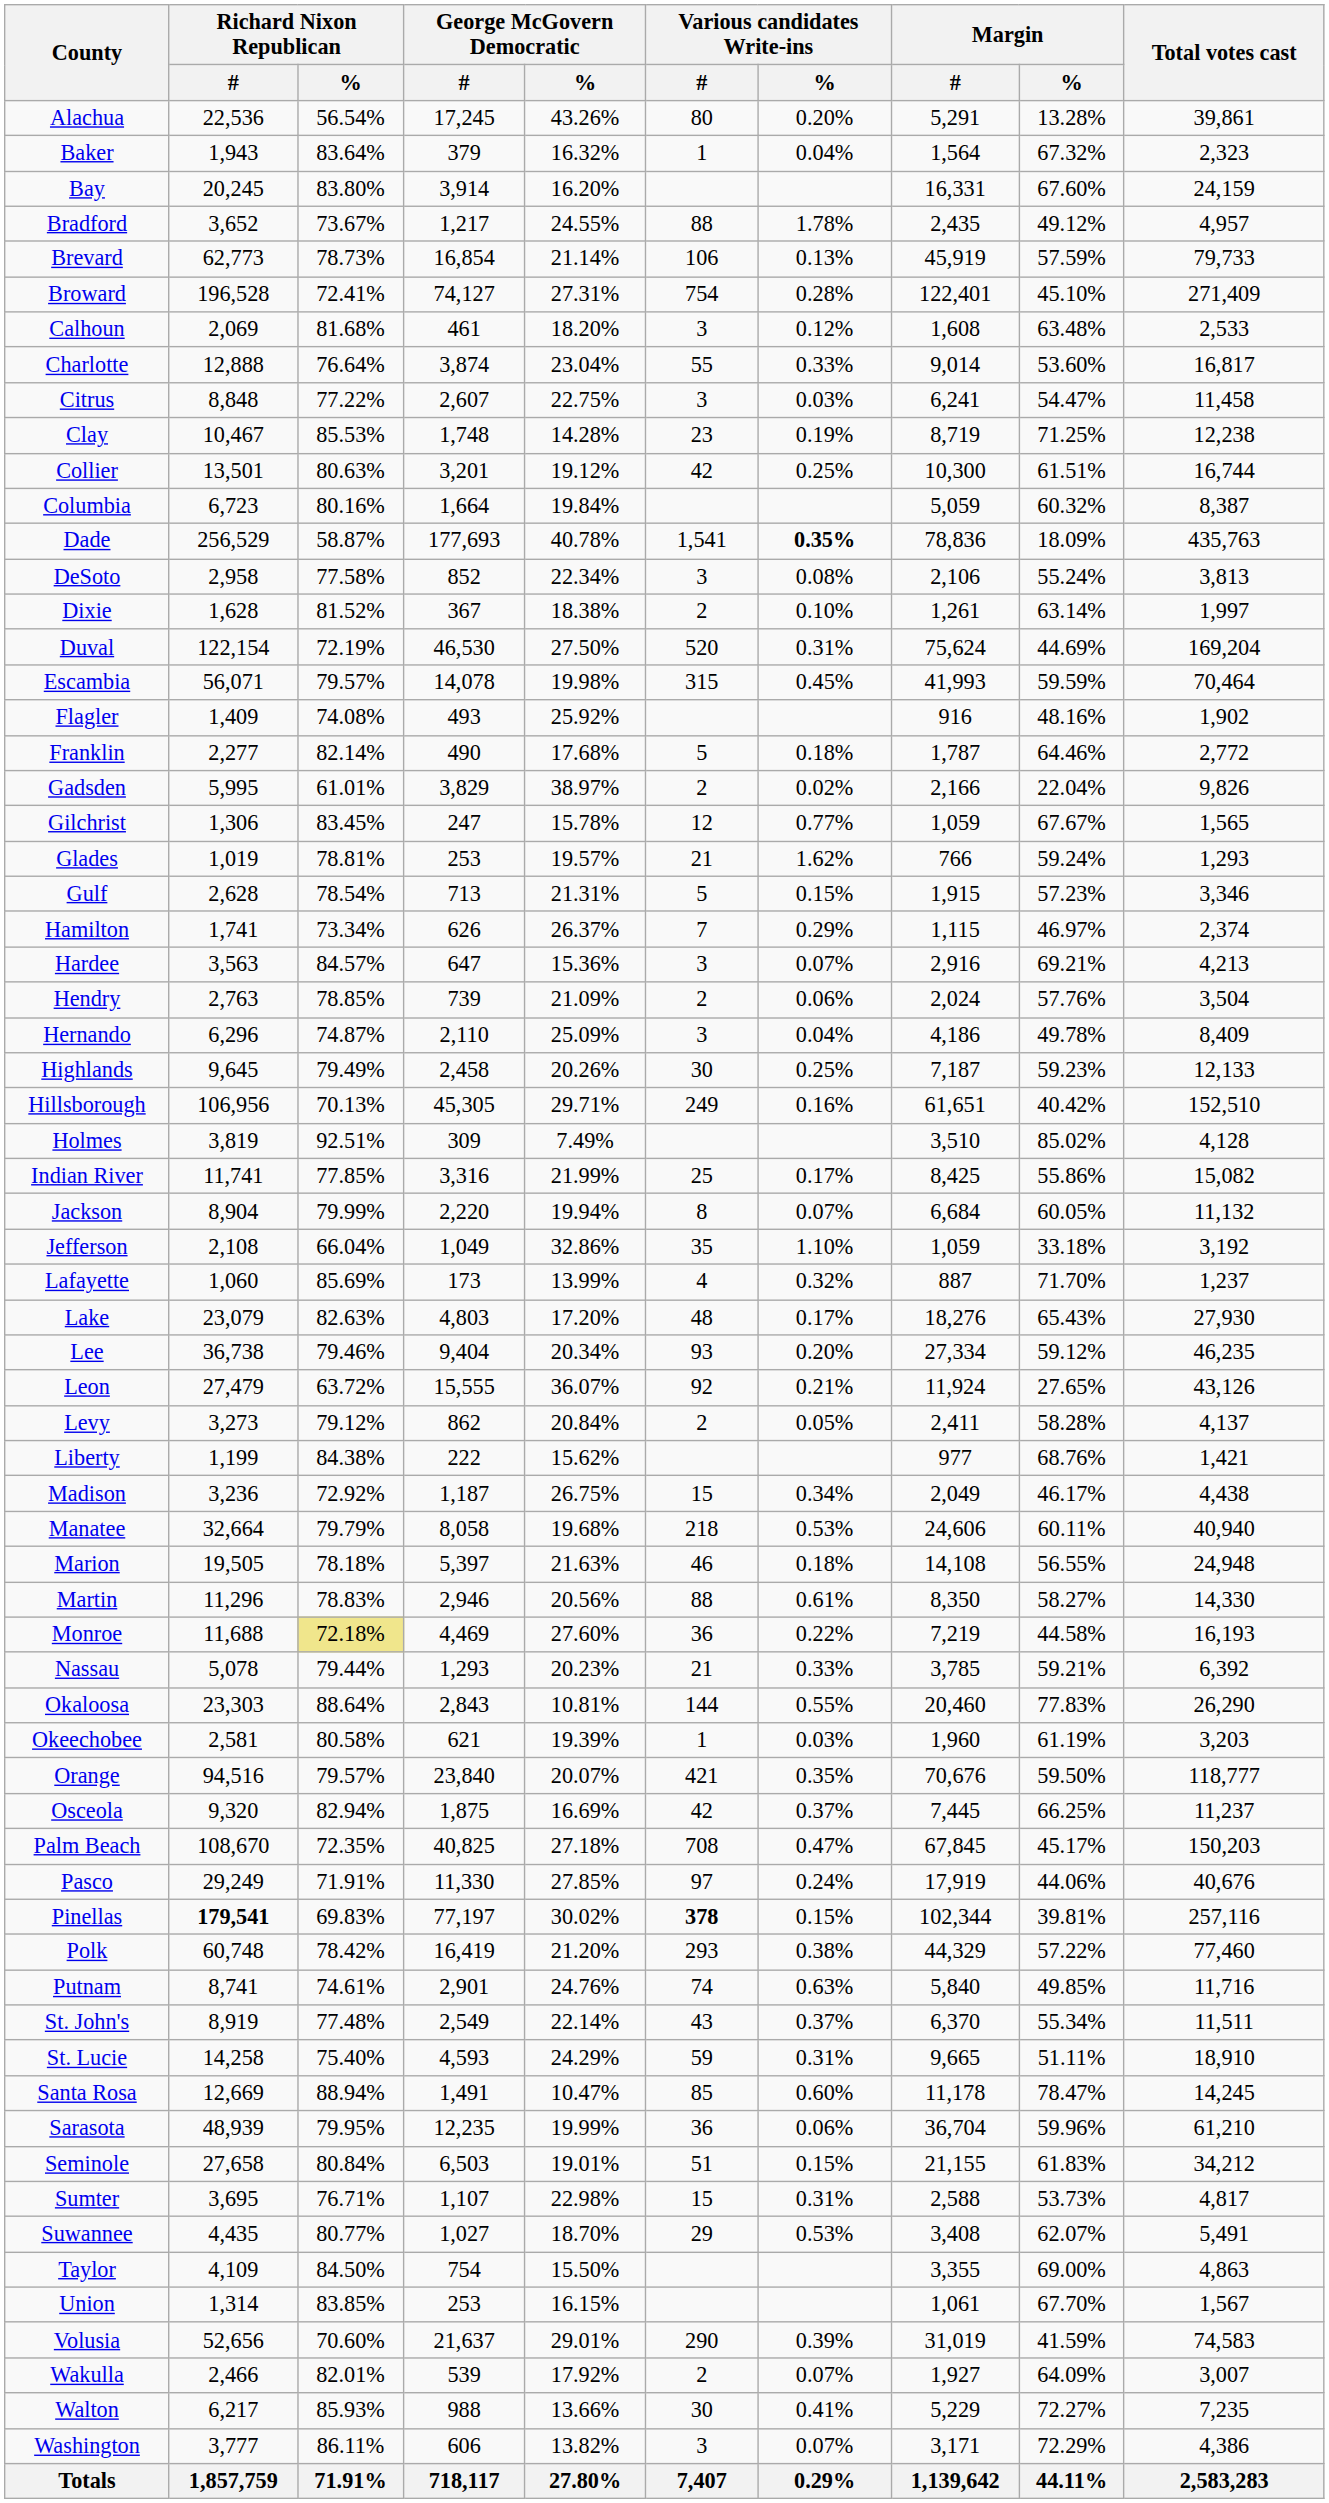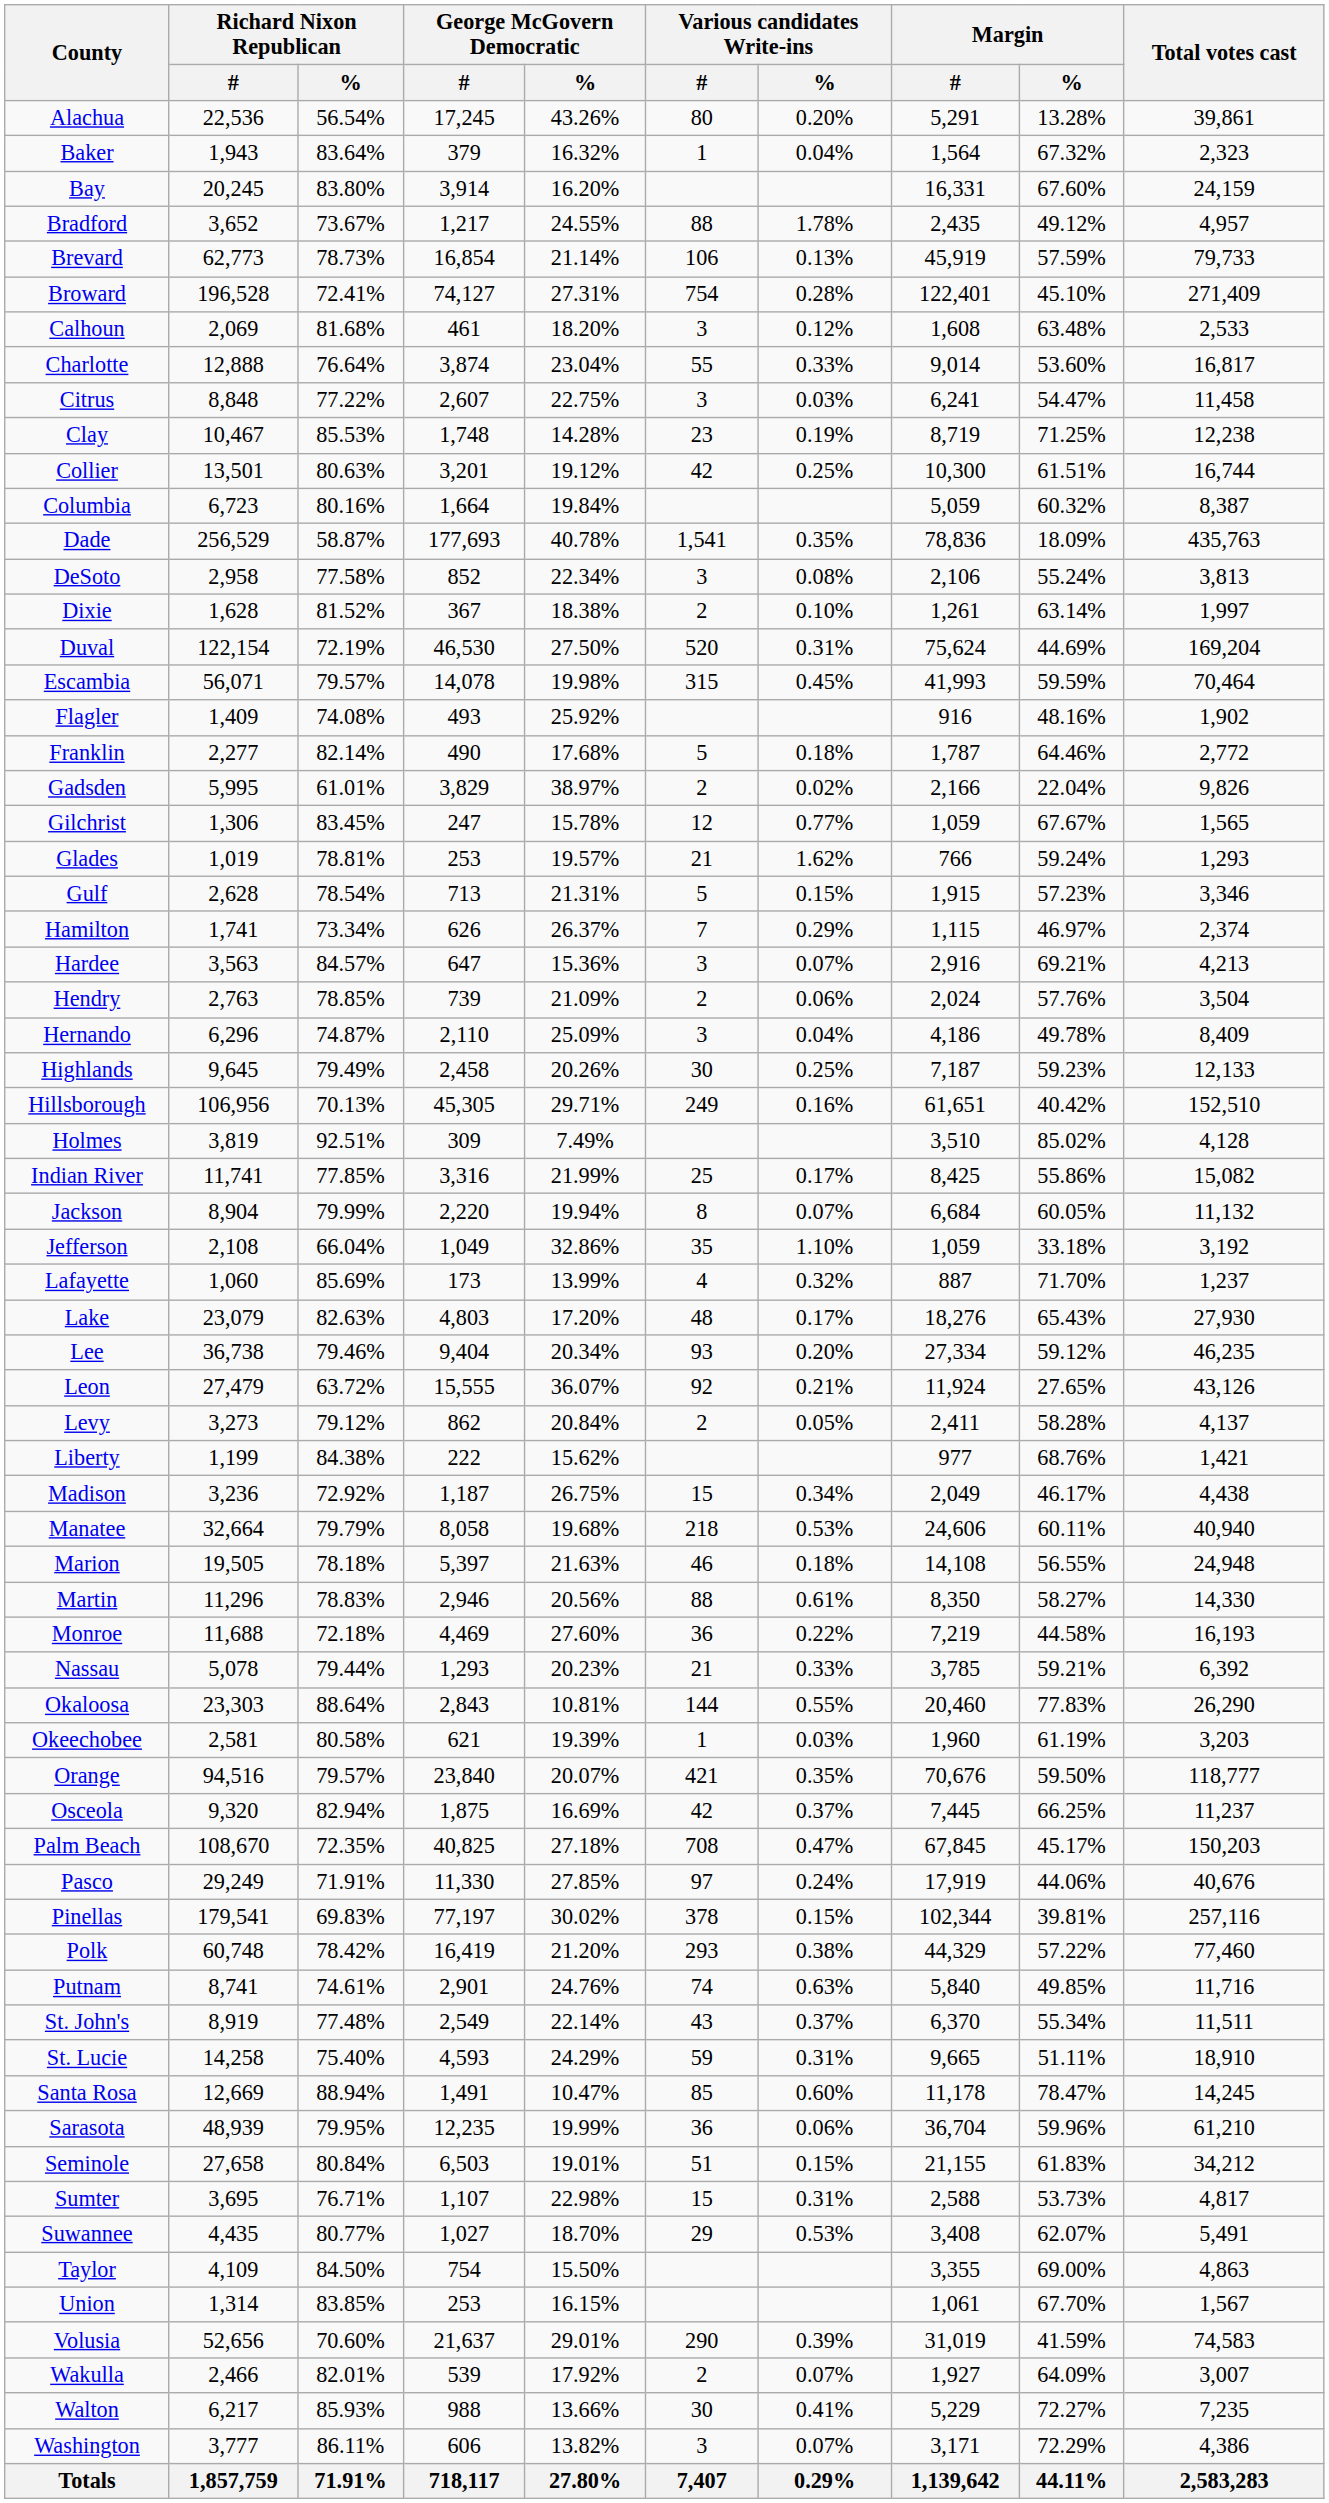(825, 540) bold -> (825, 540) normal
(351, 1634) khaki background -> (351, 1634) no background
(233, 1916) bold -> (233, 1916) normal
(702, 1916) bold -> (702, 1916) normal
